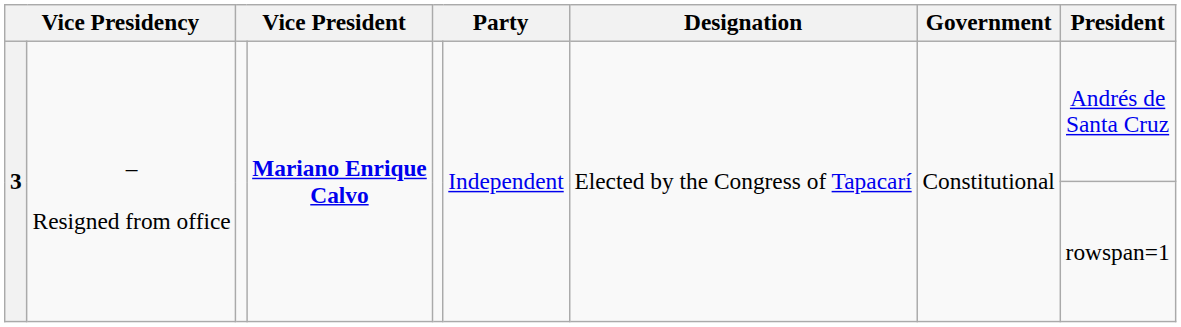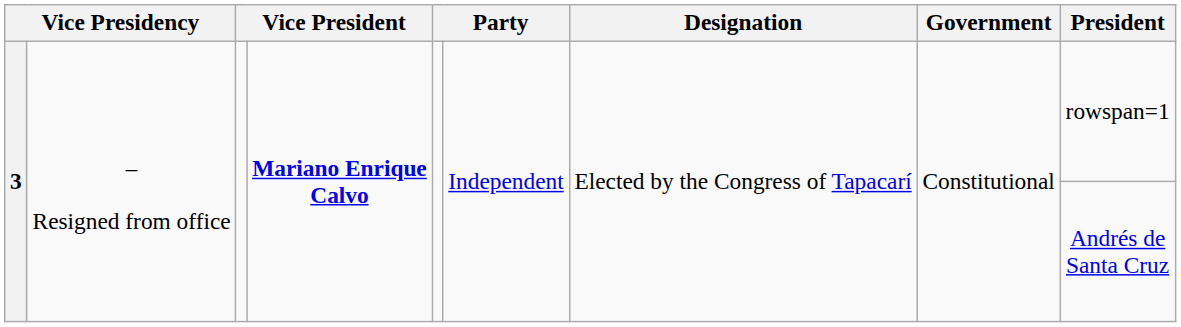(1118, 111) Andrés de Santa Cruz -> (1118, 111) rowspan=1
(1118, 251) rowspan=1 -> (1118, 251) Andrés de Santa Cruz
